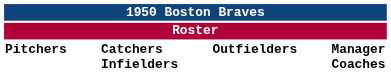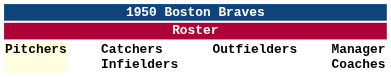(36, 50) no background -> (36, 50) lightyellow background
